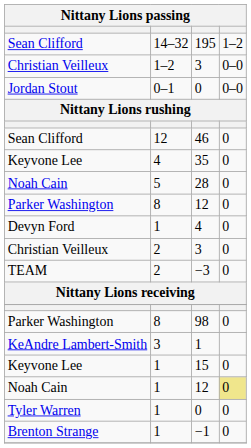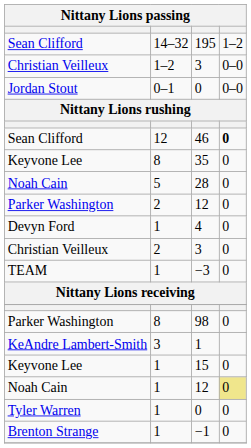(226, 138) normal -> (226, 138) bold
(157, 160) 4 -> (157, 160) 8
(157, 204) 8 -> (157, 204) 2
(157, 271) 2 -> (157, 271) 1
